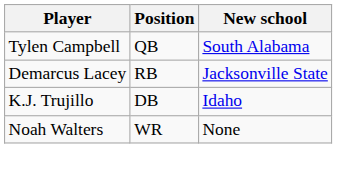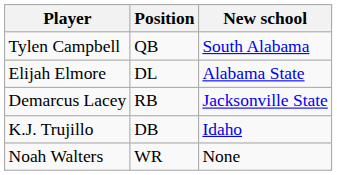+ row: (57, 73)
